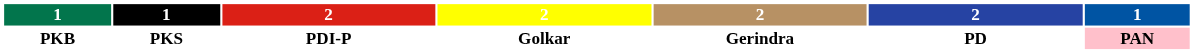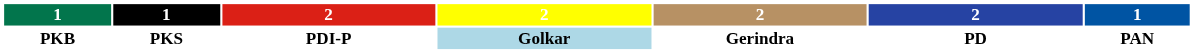(544, 38) no background -> (544, 38) lightblue background
(1137, 38) pink background -> (1137, 38) no background
